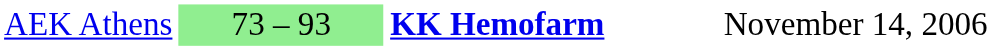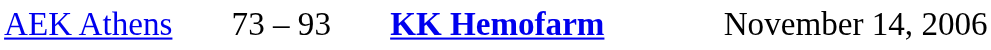(281, 24) lightgreen background -> (281, 24) no background
